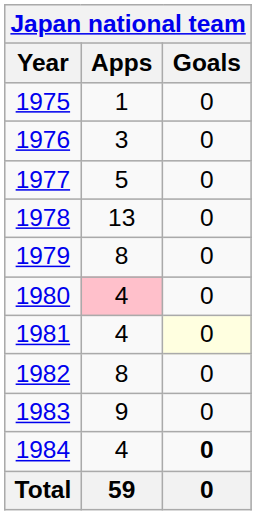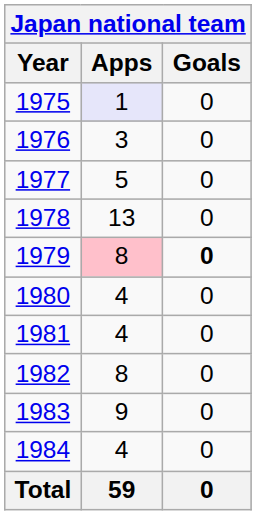(122, 101) no background -> (122, 101) lavender background
(122, 256) no background -> (122, 256) pink background
(207, 256) normal -> (207, 256) bold
(122, 295) pink background -> (122, 295) no background
(207, 334) lightyellow background -> (207, 334) no background
(207, 450) bold -> (207, 450) normal
